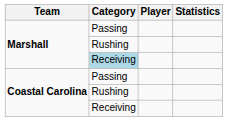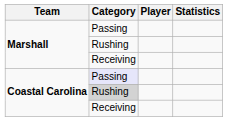(114, 60) lightblue background -> (114, 60) no background
(109, 76) no background -> (109, 76) lavender background
(110, 92) no background -> (110, 92) lightgrey background
